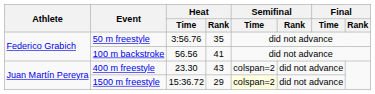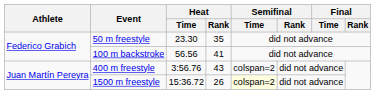(186, 40) 3:56.76 -> (186, 40) 23.30
(186, 68) 23.30 -> (186, 68) 3:56.76
(219, 83) 29 -> (219, 83) 26
